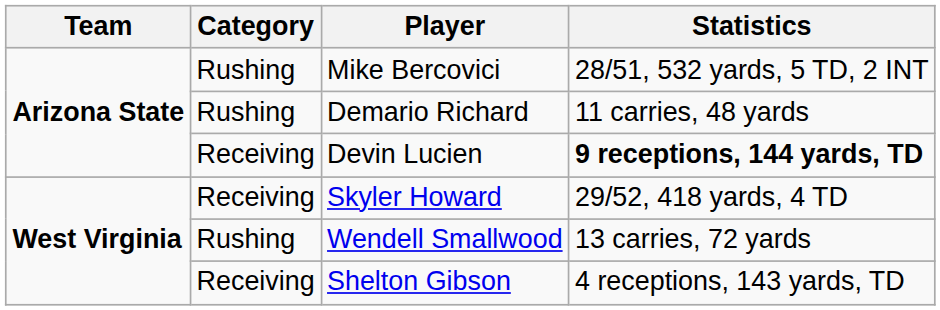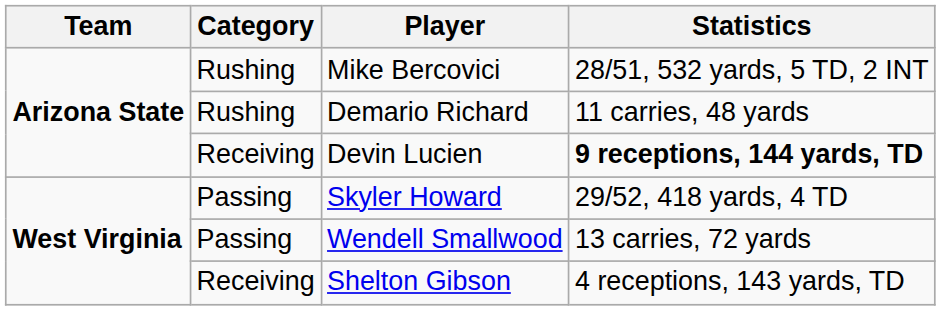(256, 197) Receiving -> (244, 197) Passing
(246, 239) Rushing -> (244, 239) Passing
